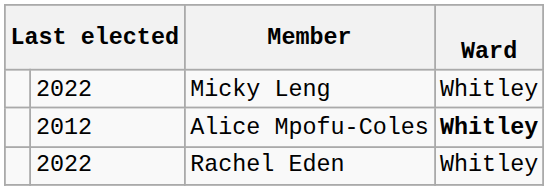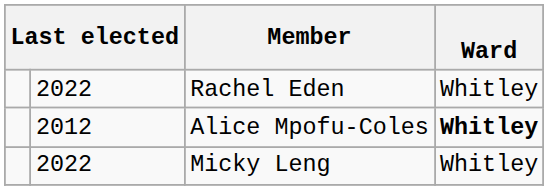rows swapped: (260, 89) <-> (267, 165)
